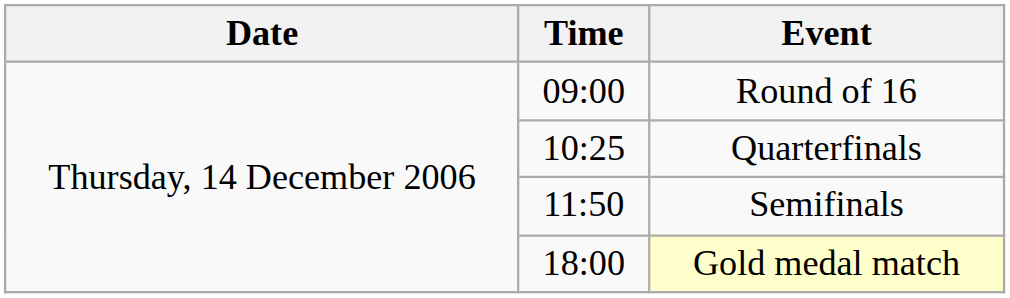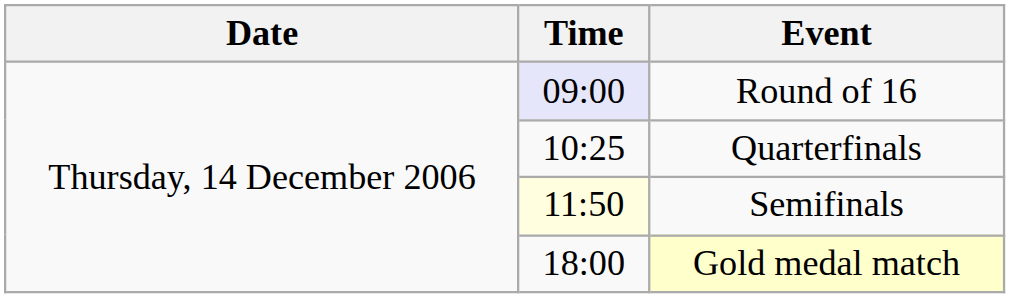(584, 90) no background -> (584, 90) lavender background
(584, 205) no background -> (584, 205) lightyellow background
